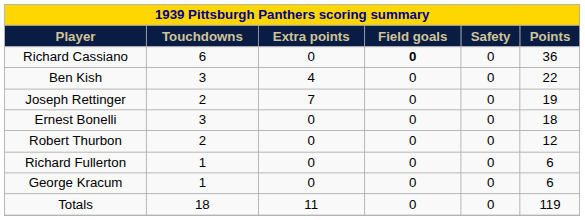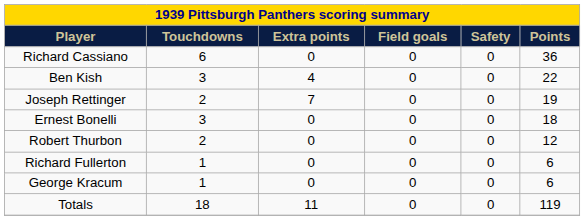(413, 57) bold -> (413, 57) normal
